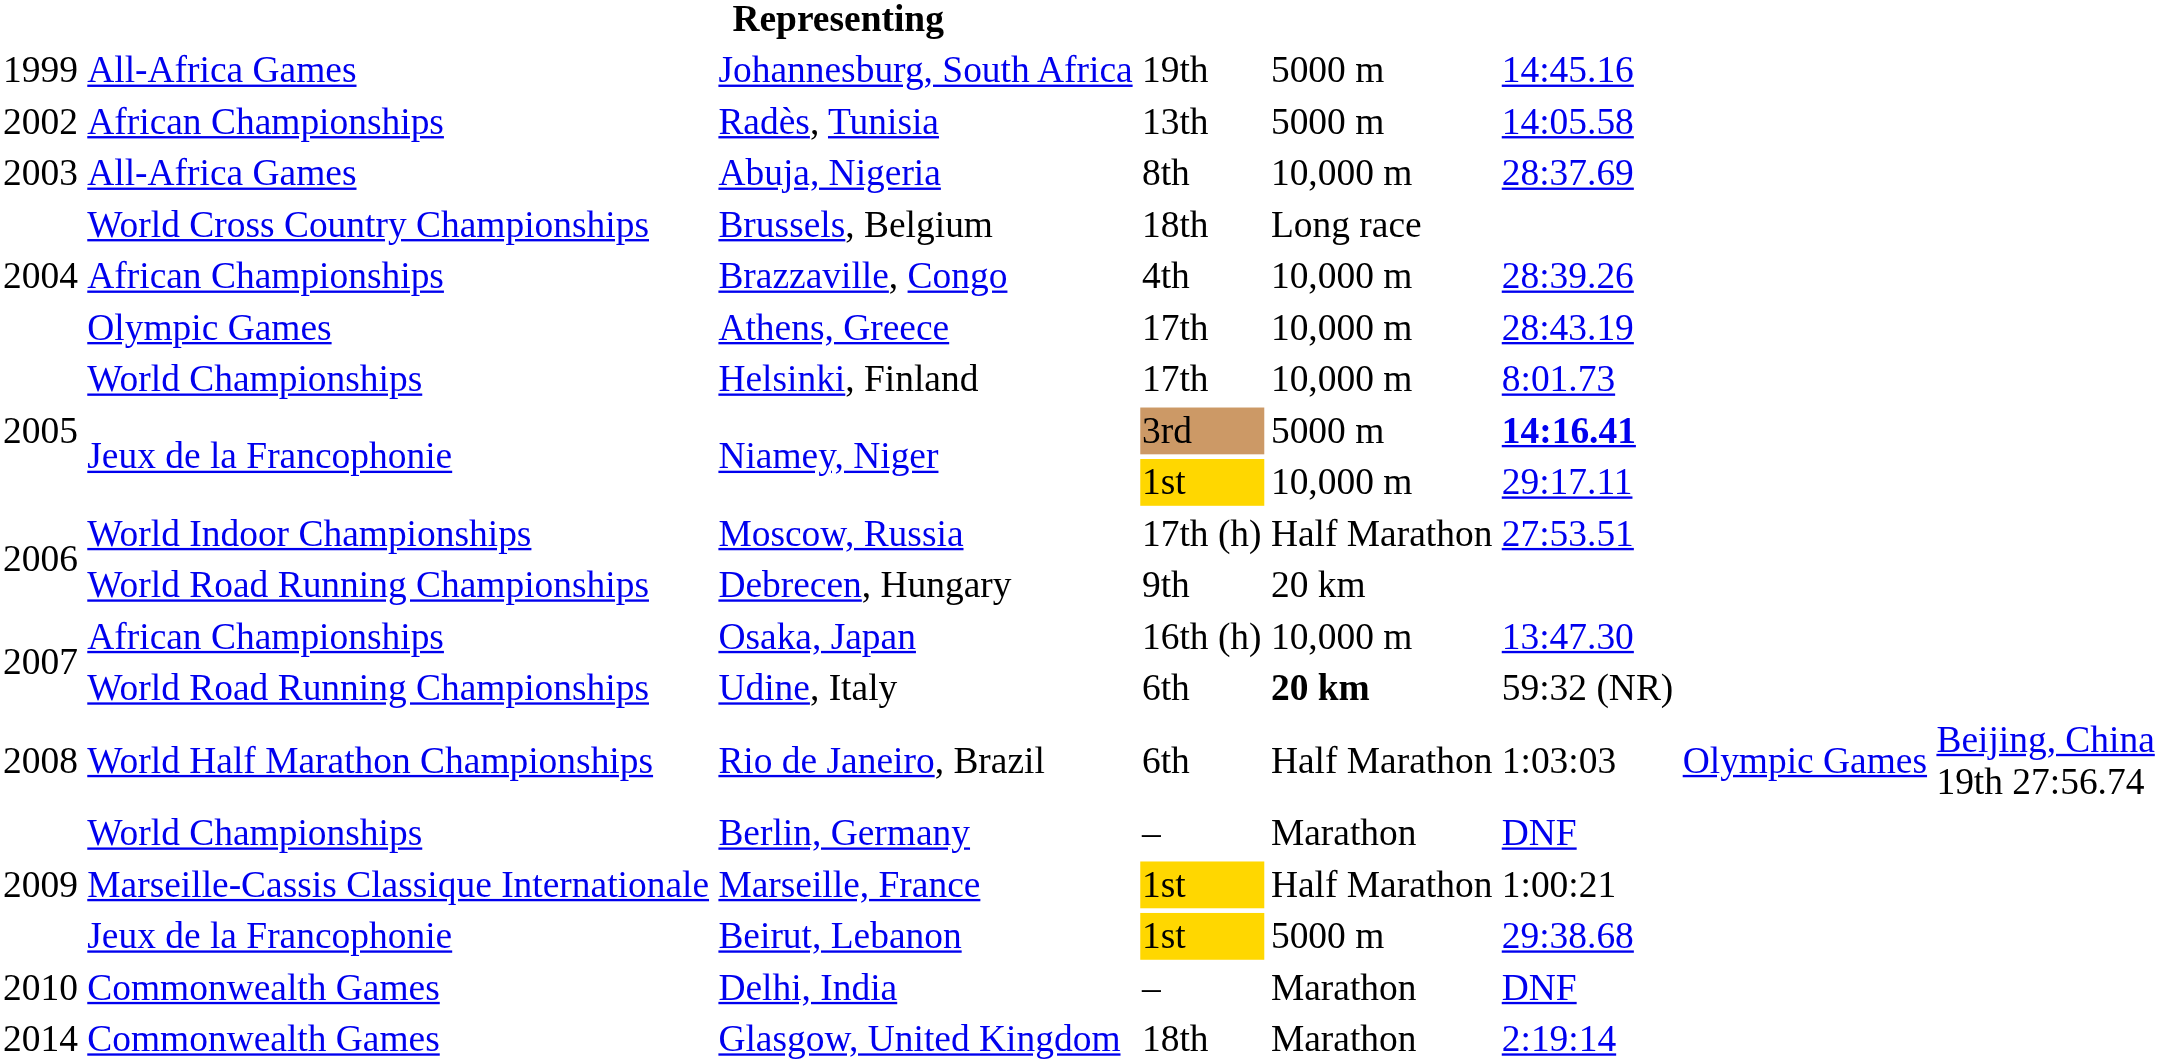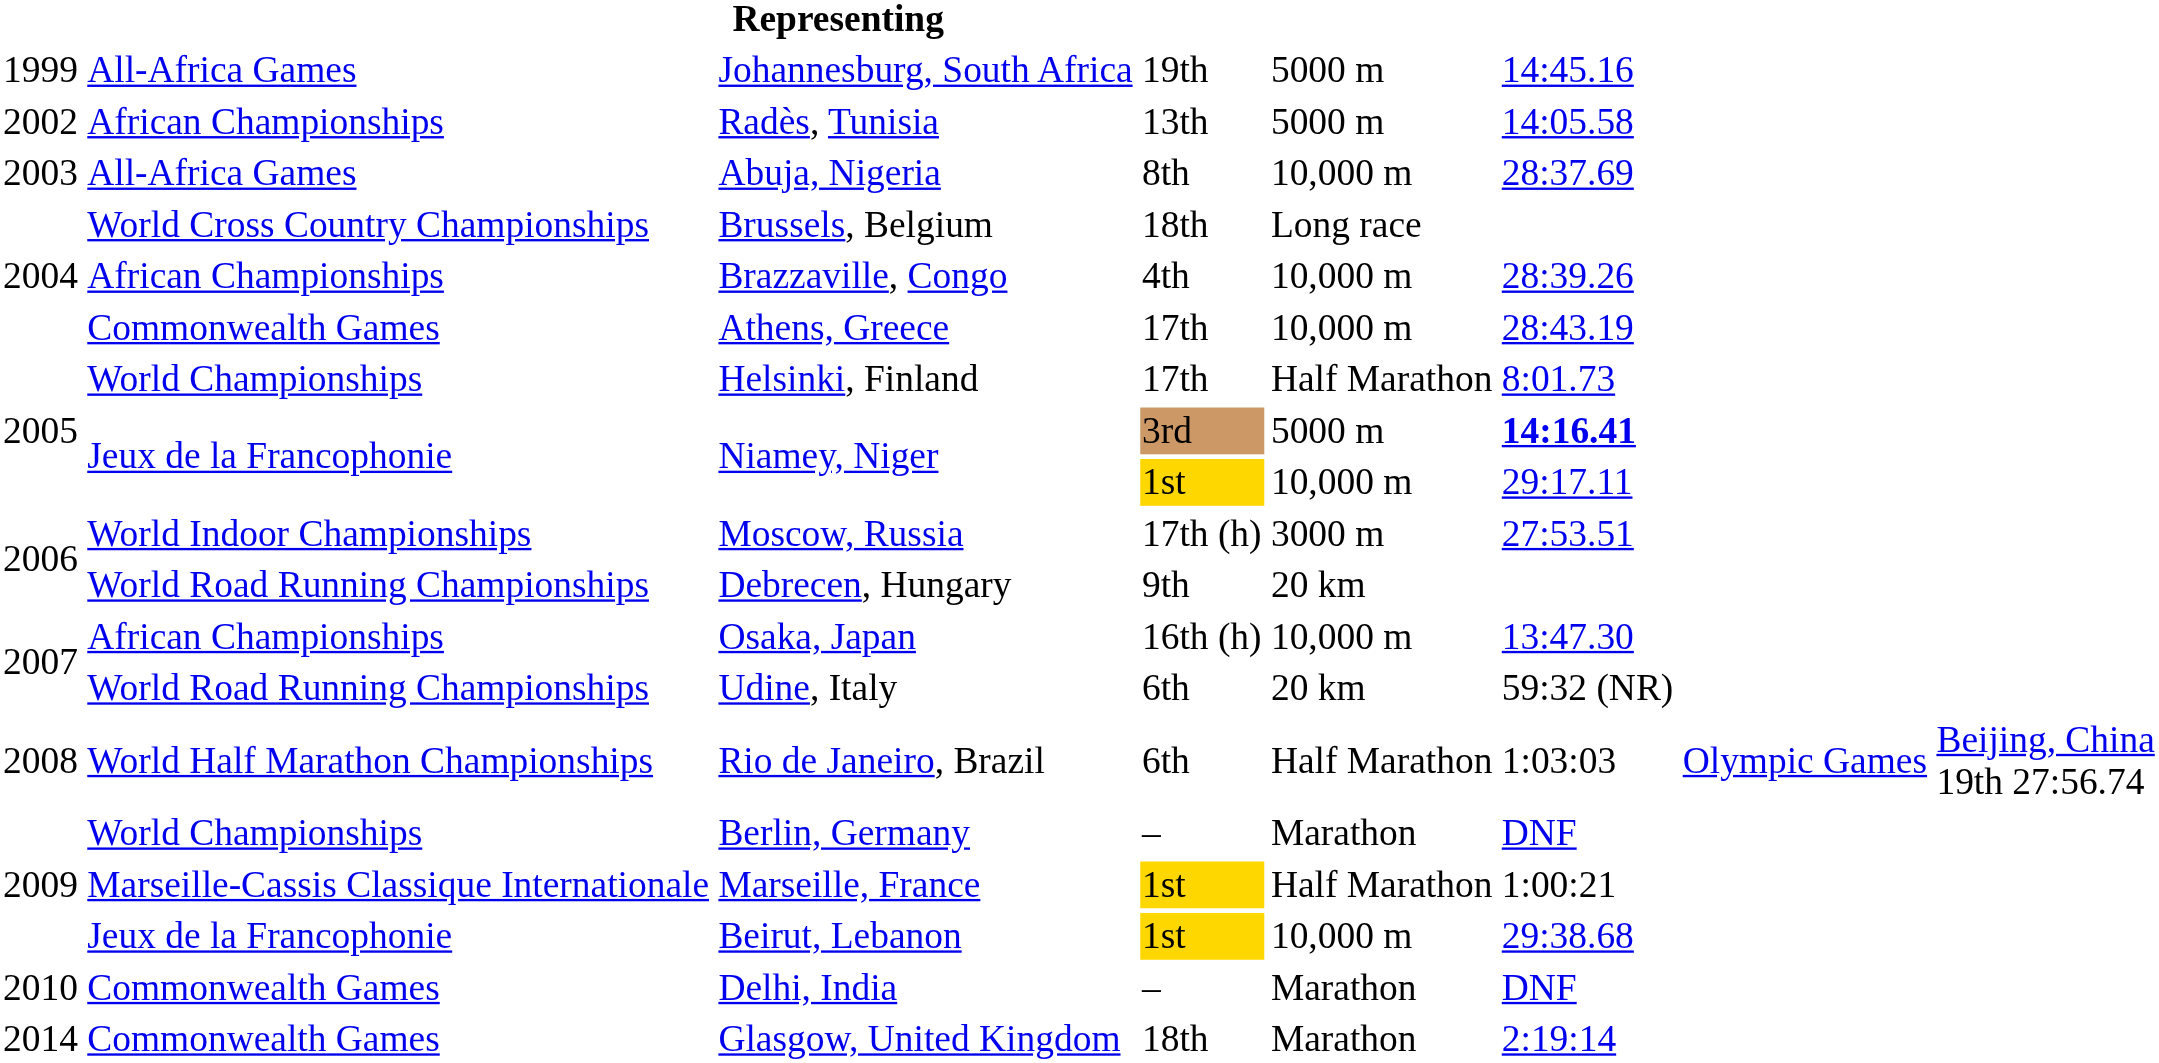(209, 327) Olympic Games -> (264, 327) Commonwealth Games
(1342, 378) 10,000 m -> (1382, 378) Half Marathon
(1382, 533) Half Marathon -> (1328, 533) 3000 m
(1320, 687) bold -> (1318, 687) normal
(1328, 935) 5000 m -> (1342, 935) 10,000 m
